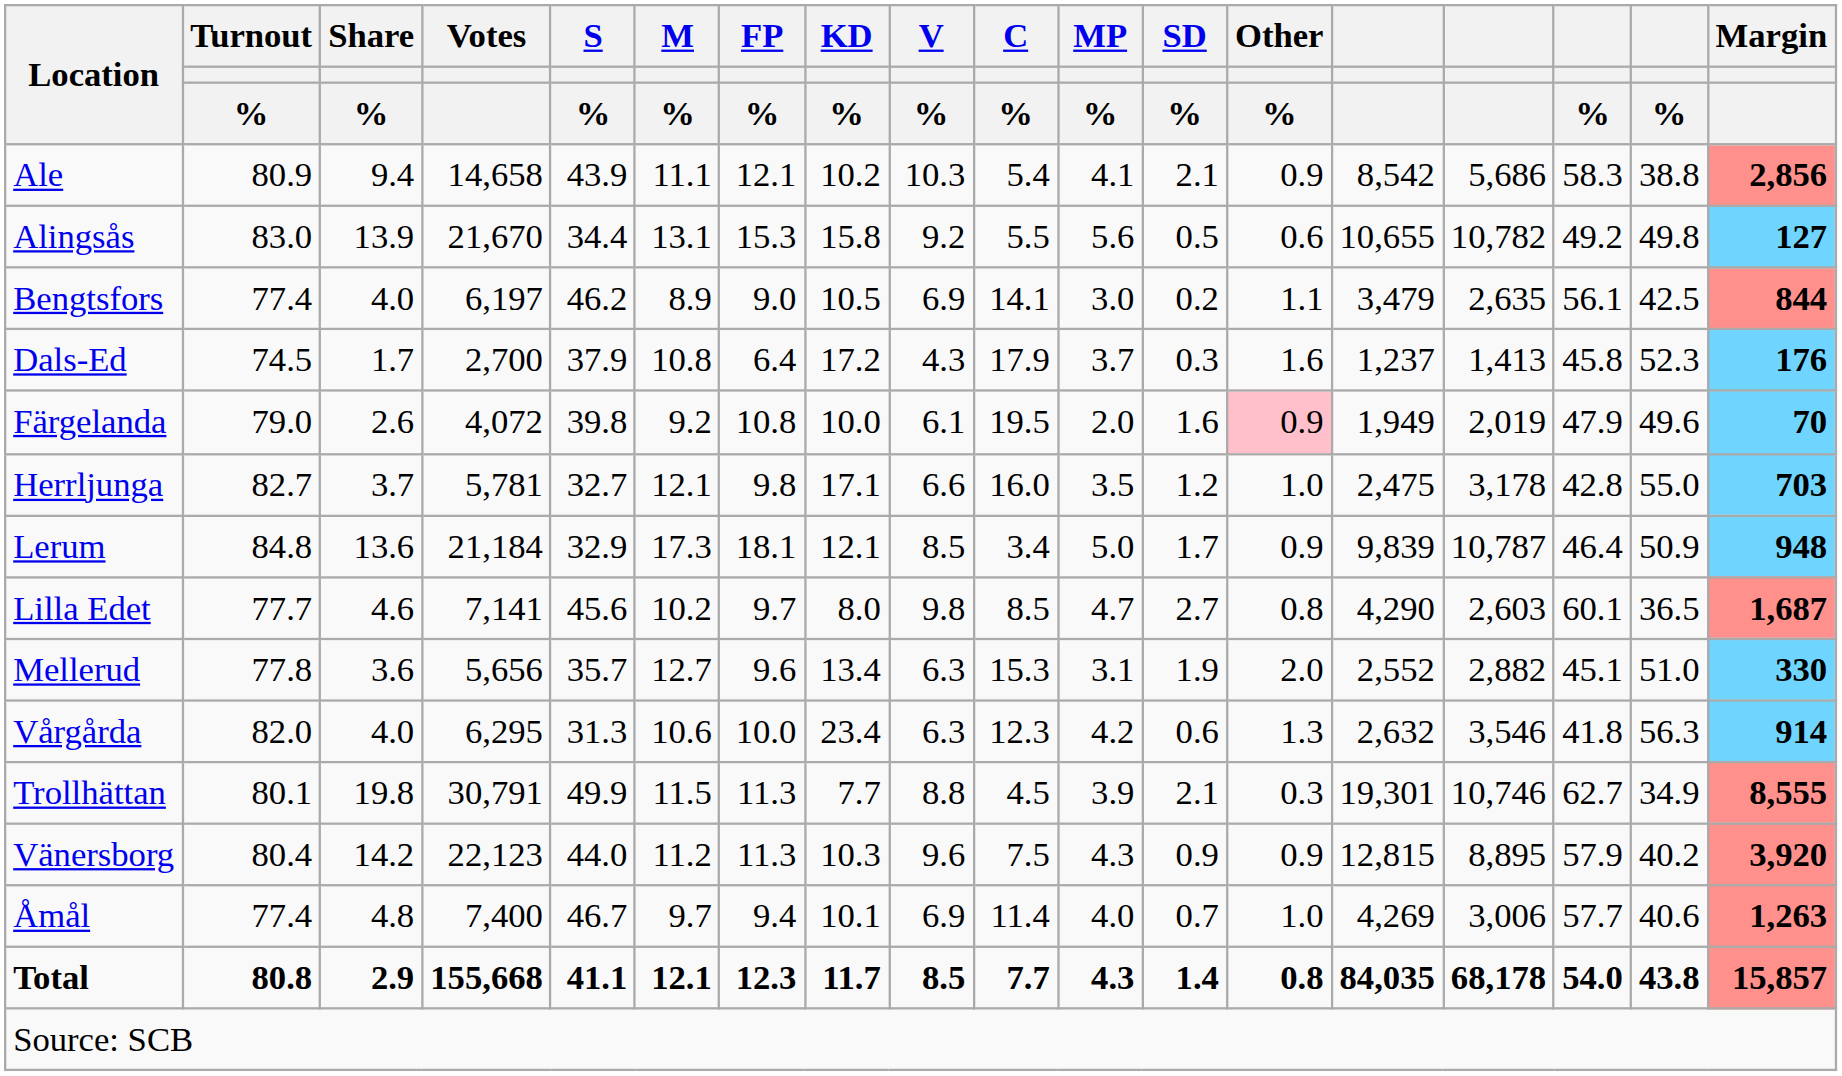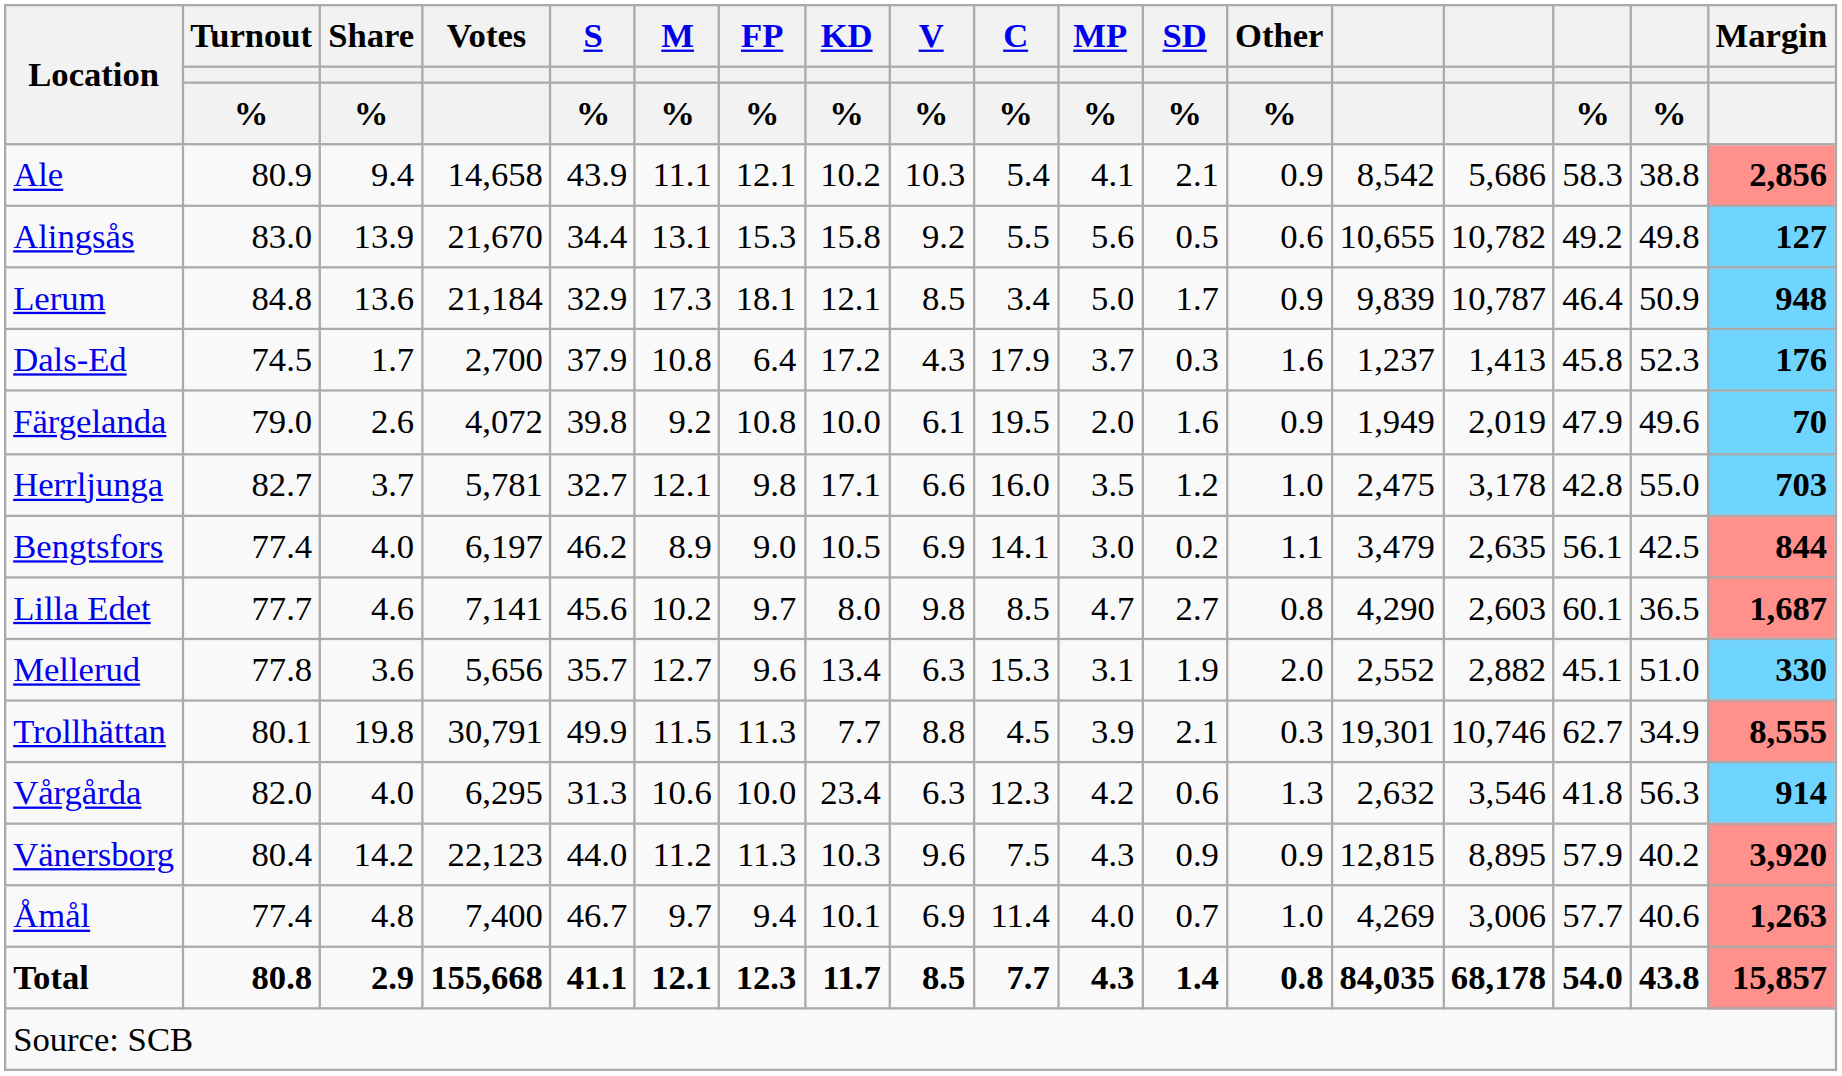rows swapped: (88, 298) <-> (59, 545)
(1302, 421) pink background -> (1302, 421) no background
rows swapped: (90, 792) <-> (77, 730)
